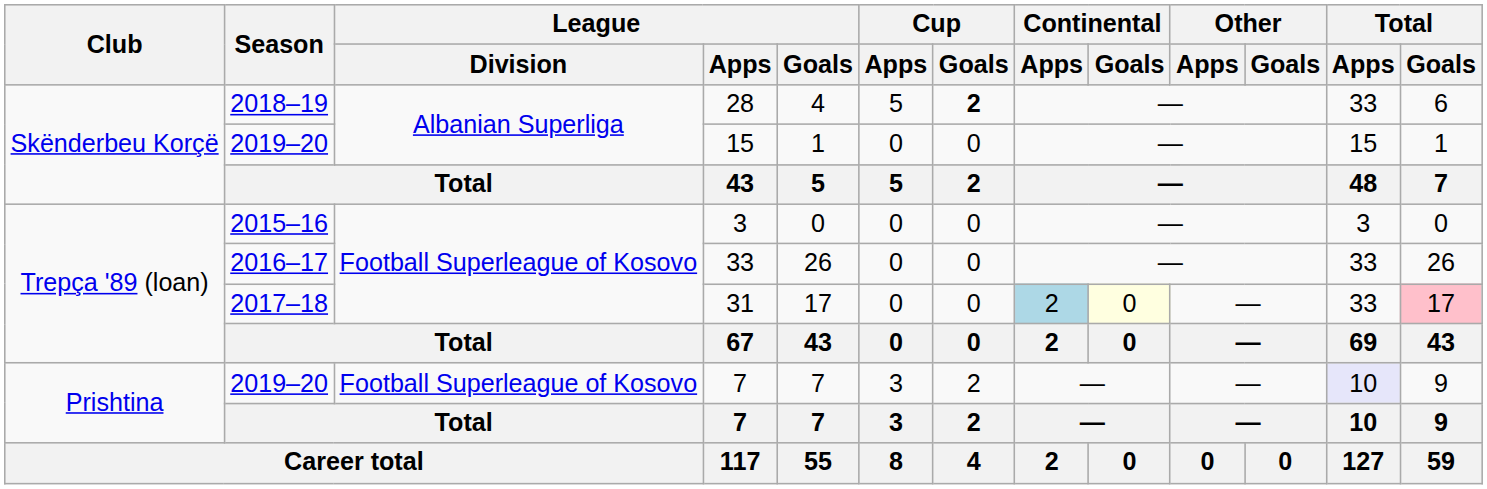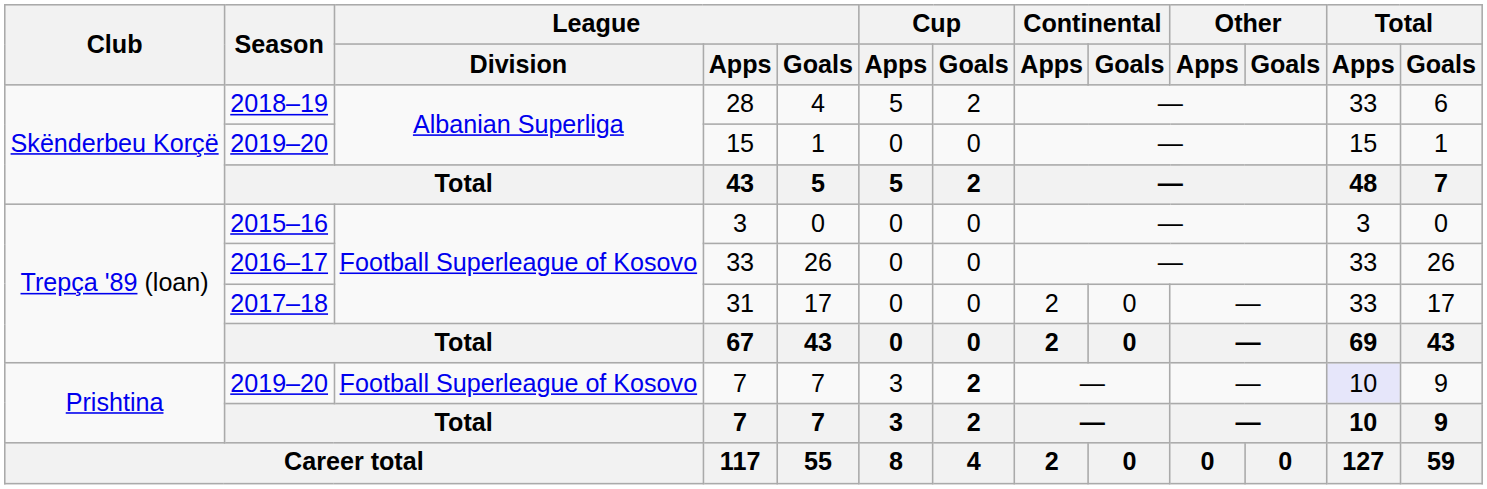(974, 104) bold -> (974, 104) normal
(1052, 303) lightblue background -> (1052, 303) no background
(1130, 303) lightyellow background -> (1130, 303) no background
(1441, 303) pink background -> (1441, 303) no background
(974, 382) normal -> (974, 382) bold
